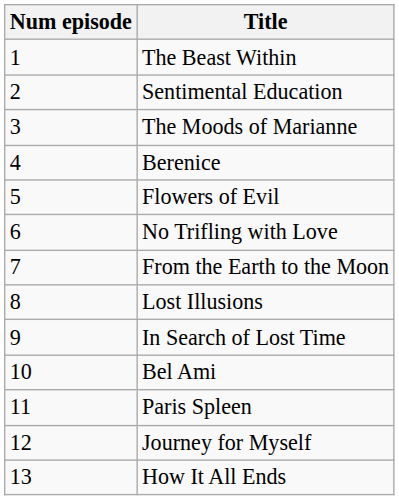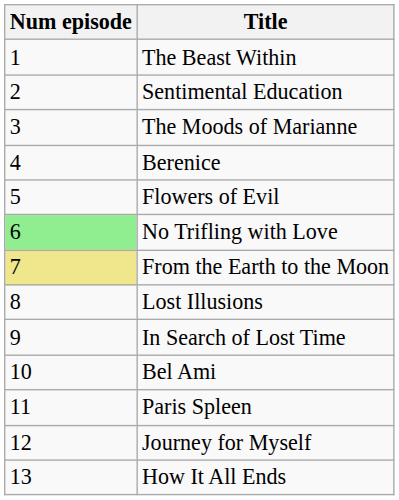(15, 232) no background -> (15, 232) lightgreen background
(15, 267) no background -> (15, 267) khaki background
